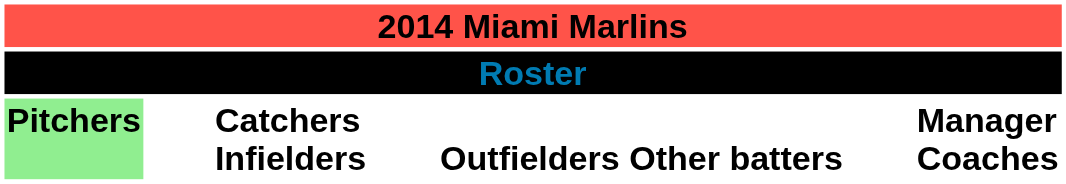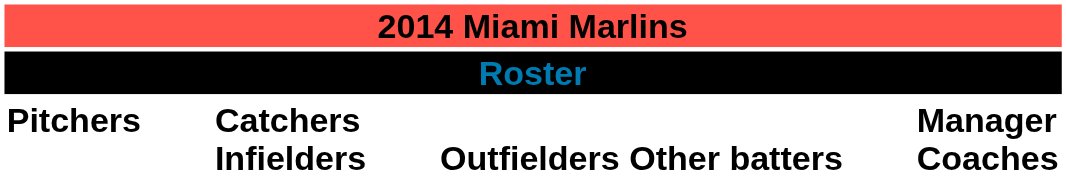(74, 120) lightgreen background -> (74, 120) no background
